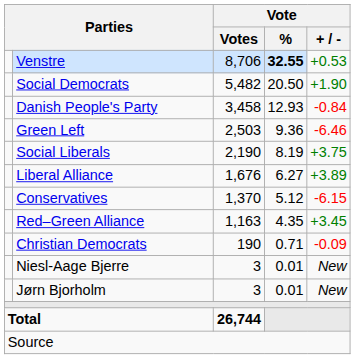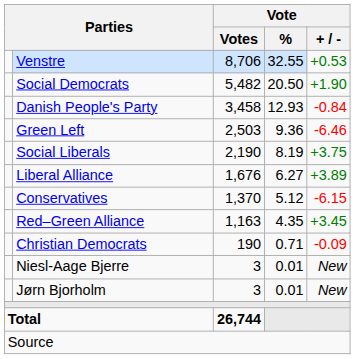(286, 61) bold -> (286, 61) normal
